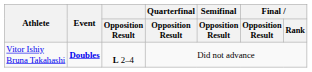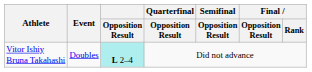(85, 55) bold -> (84, 55) normal
(123, 60) no background -> (122, 60) paleturquoise background
